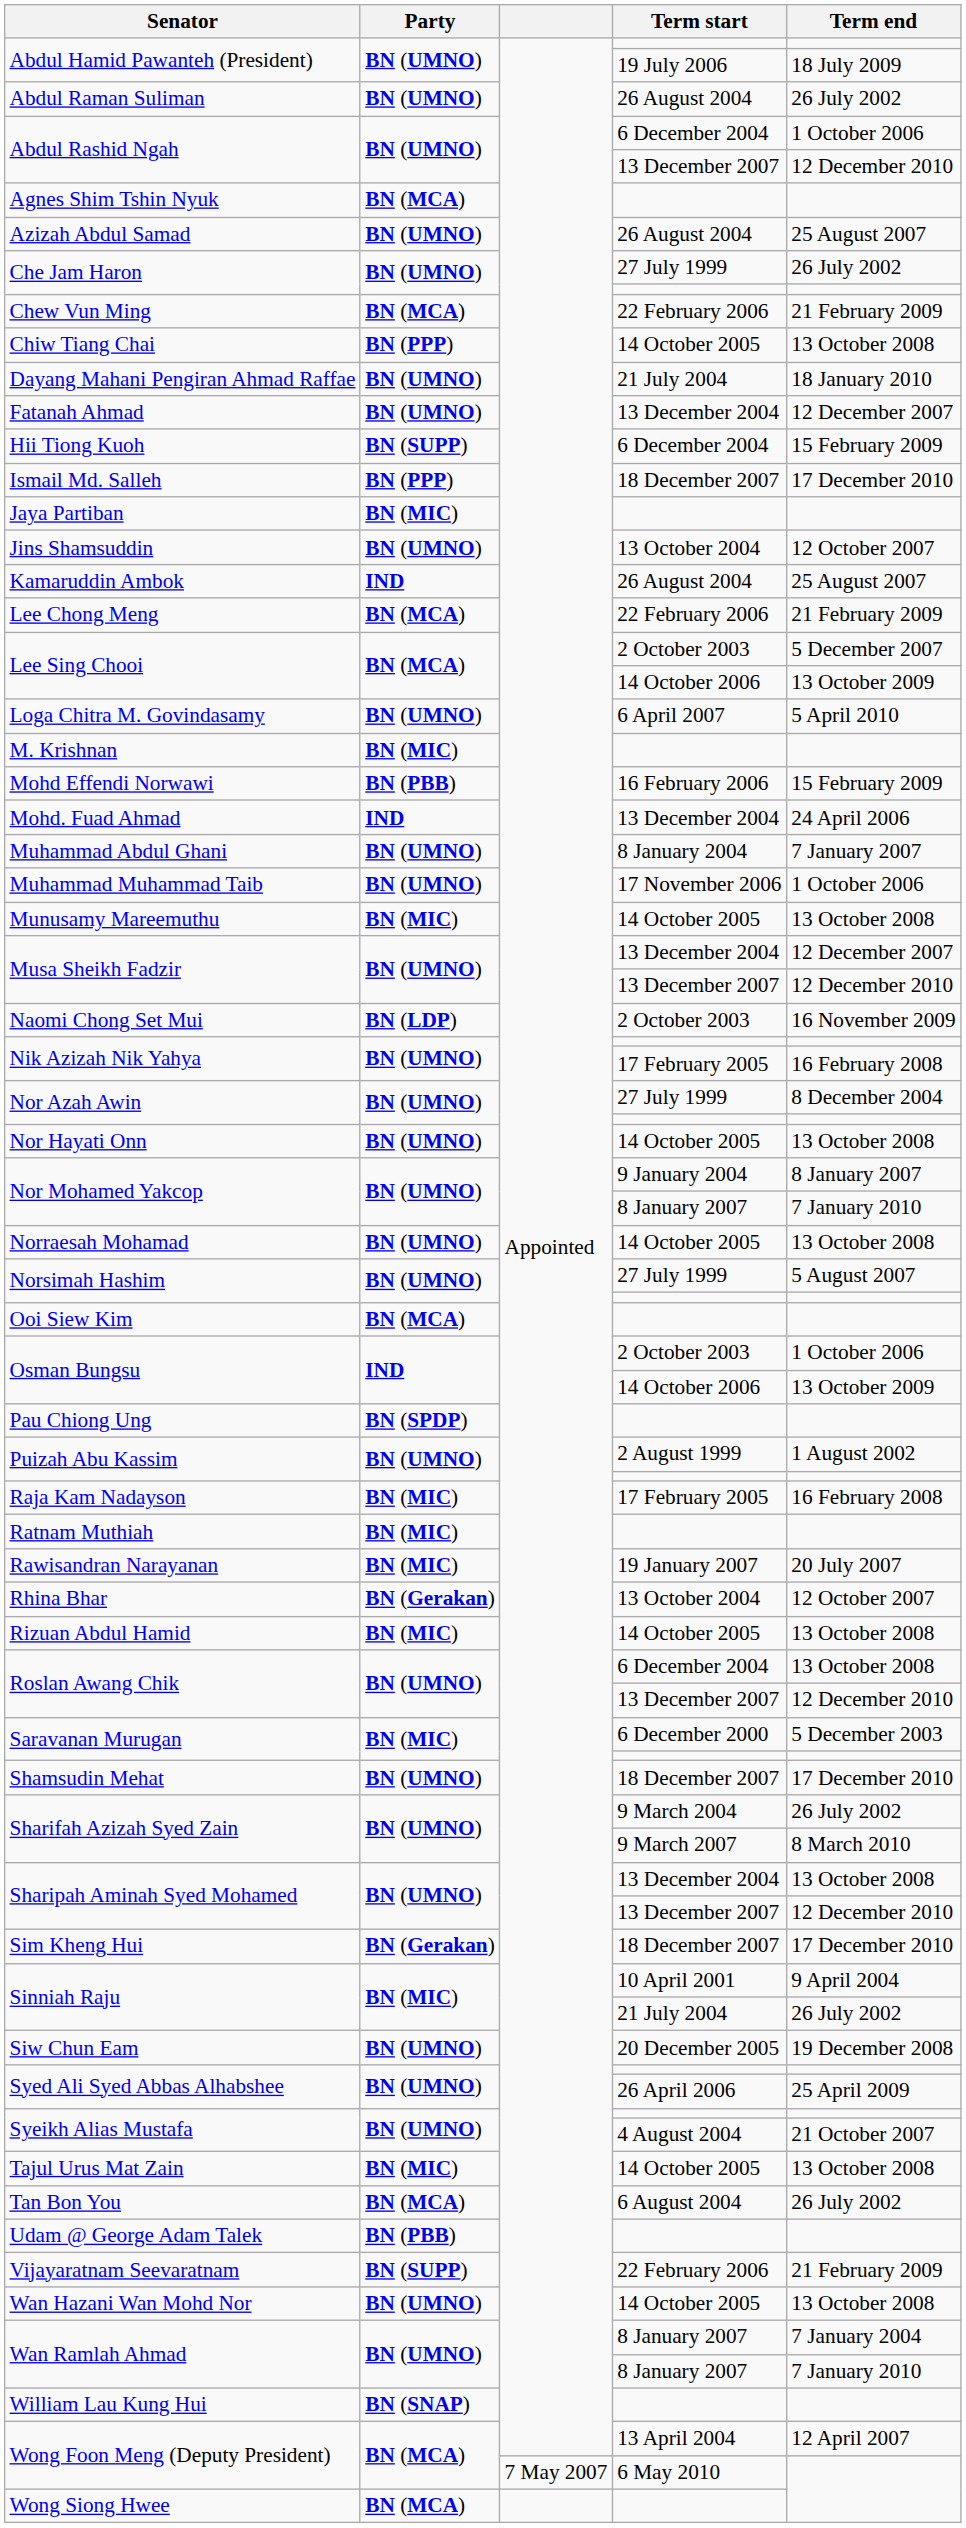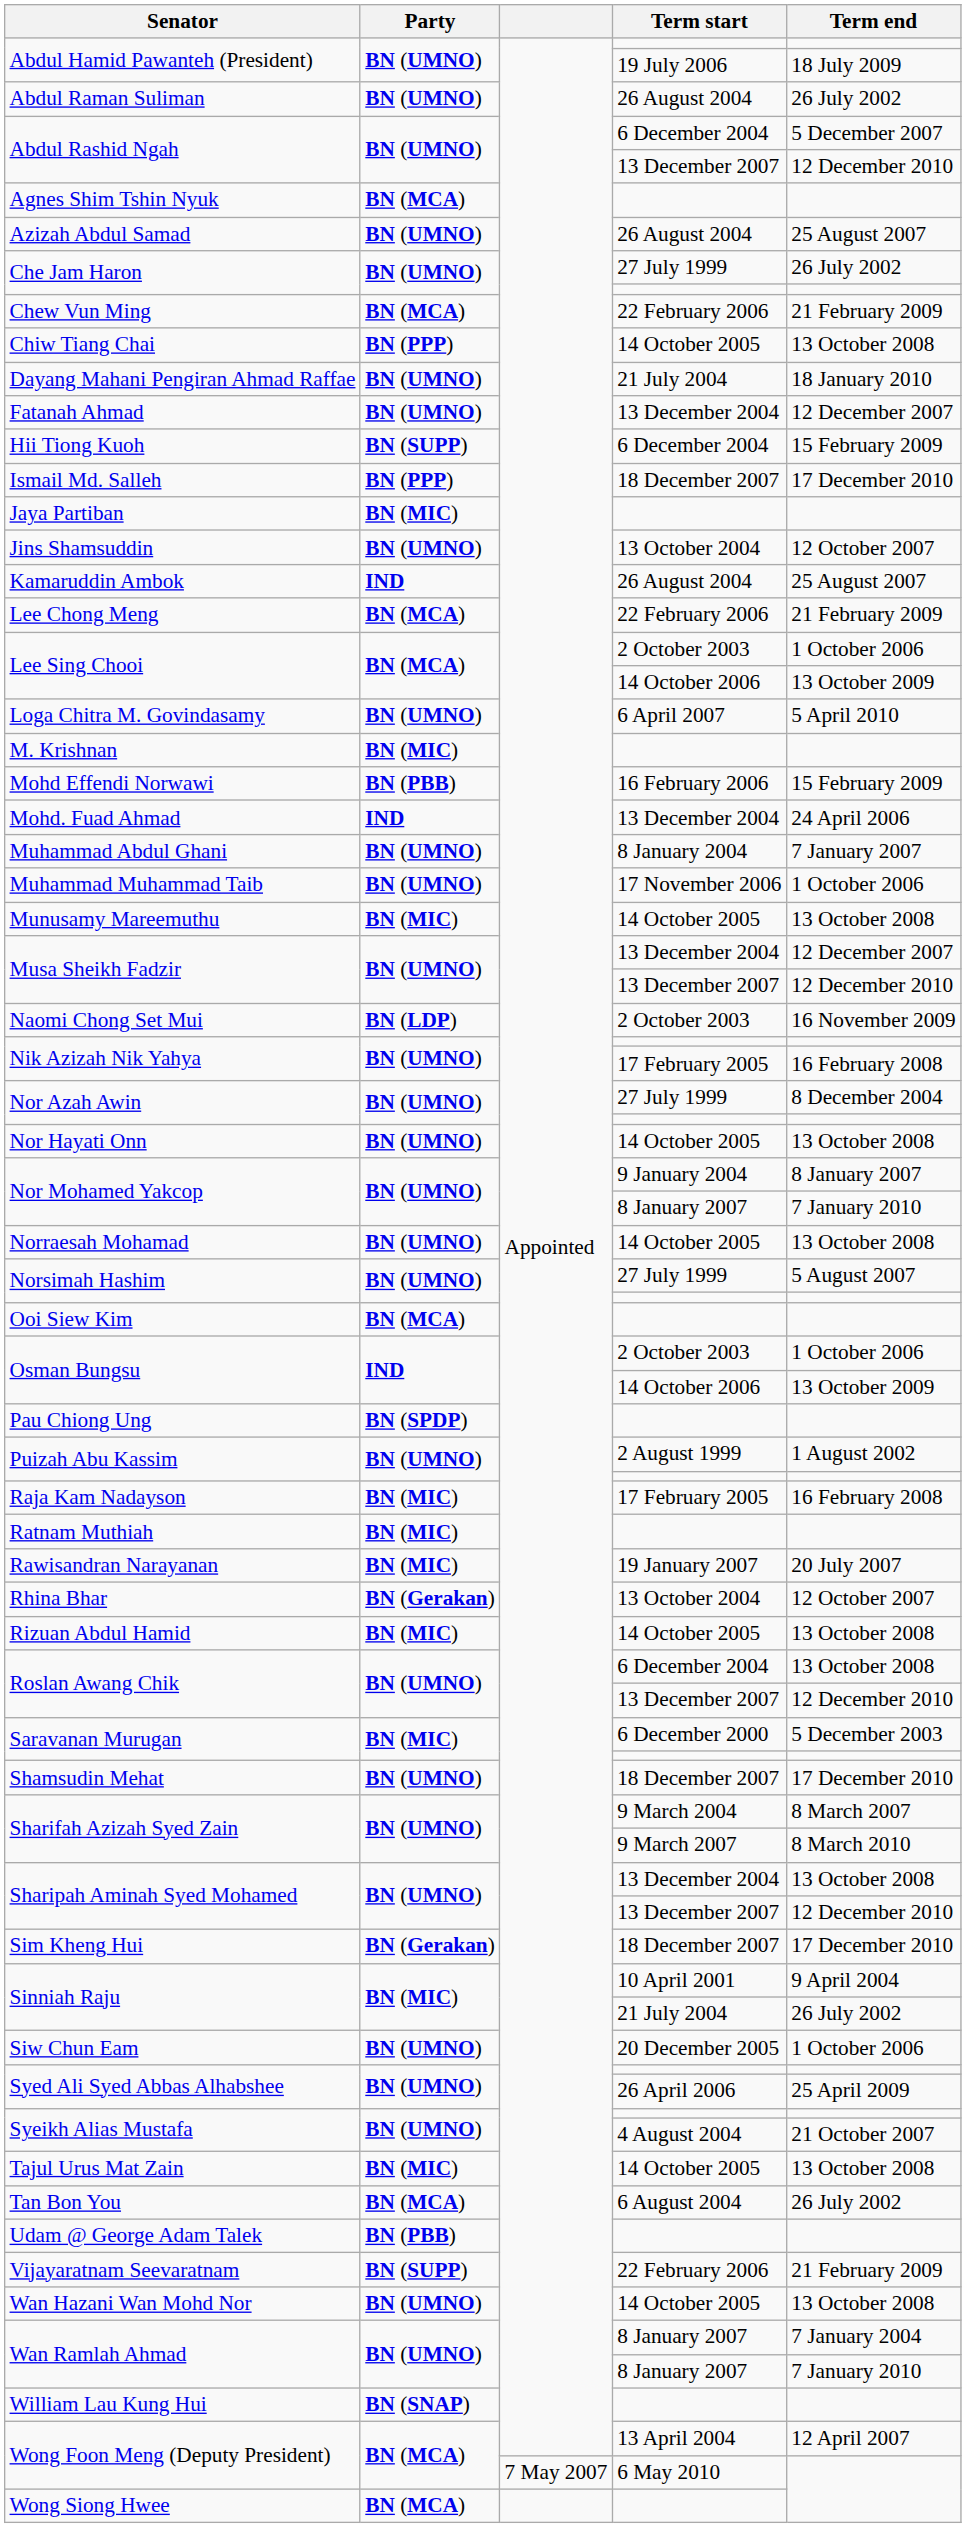(858, 132) 1 October 2006 -> (867, 132) 5 December 2007
(867, 648) 5 December 2007 -> (858, 648) 1 October 2006
(846, 1811) 26 July 2002 -> (851, 1811) 8 March 2007
(872, 2047) 19 December 2008 -> (858, 2047) 1 October 2006
